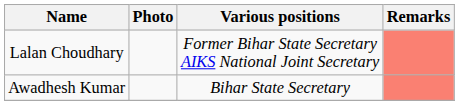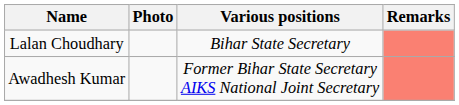(280, 52) Former Bihar State Secretary AIKS National Joint Secretary -> (280, 43) Bihar State Secretary
(280, 87) Bihar State Secretary -> (280, 78) Former Bihar State Secretary AIKS National Joint Secretary
